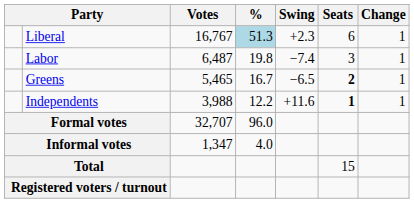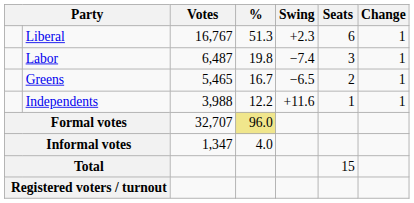(261, 36) lightblue background -> (261, 36) no background
(351, 79) bold -> (351, 79) normal
(351, 101) bold -> (351, 101) normal
(261, 123) no background -> (261, 123) khaki background
